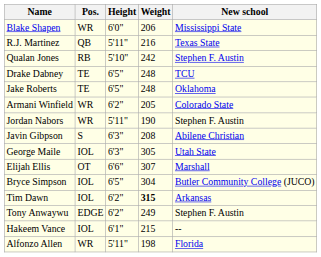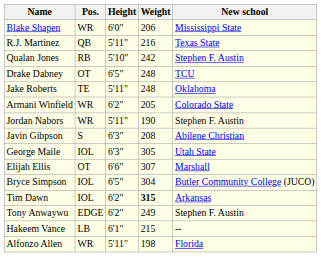(83, 74) TE -> (84, 74) OT
(116, 89) 6'5" -> (118, 89) 5'11"
(86, 228) IOL -> (84, 228) LB
